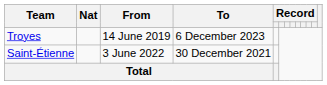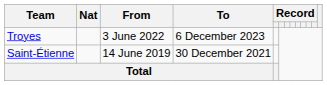(136, 36) 14 June 2019 -> (133, 36) 3 June 2022
(133, 54) 3 June 2022 -> (136, 54) 14 June 2019
